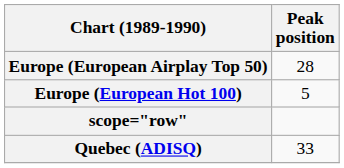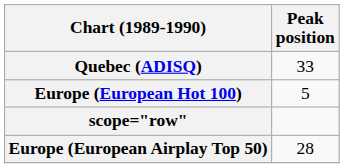rows swapped: (138, 65) <-> (138, 148)
